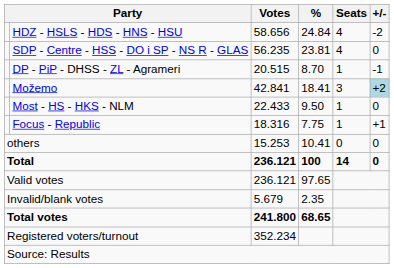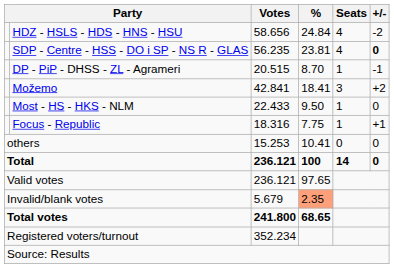(376, 50) normal -> (376, 50) bold
(379, 87) lightblue background -> (379, 87) no background
(313, 198) no background -> (313, 198) lightsalmon background
